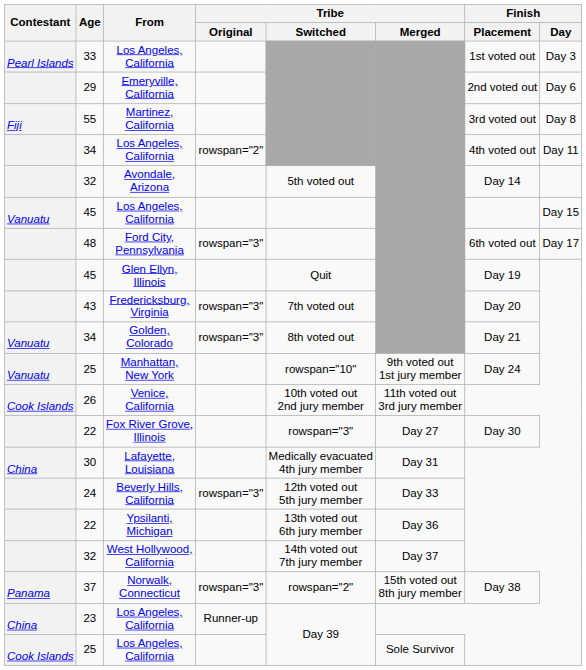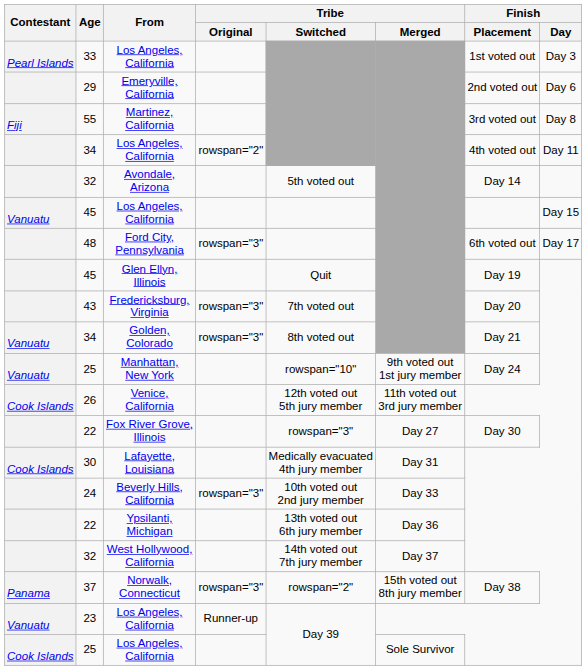(321, 400) 10th voted out 2nd jury member -> (321, 400) 12th voted out 5th jury member
(22, 469) China -> (40, 469) Cook Islands
(321, 493) 12th voted out 5th jury member -> (321, 493) 10th voted out 2nd jury member
(22, 625) China -> (28, 625) Vanuatu
